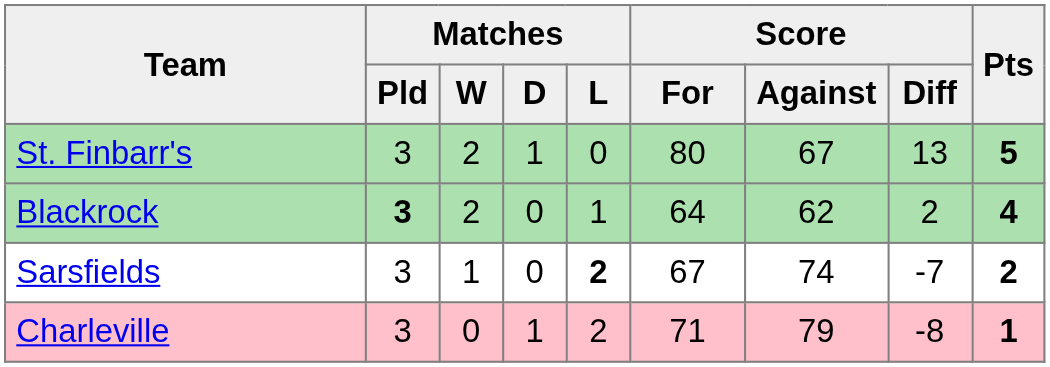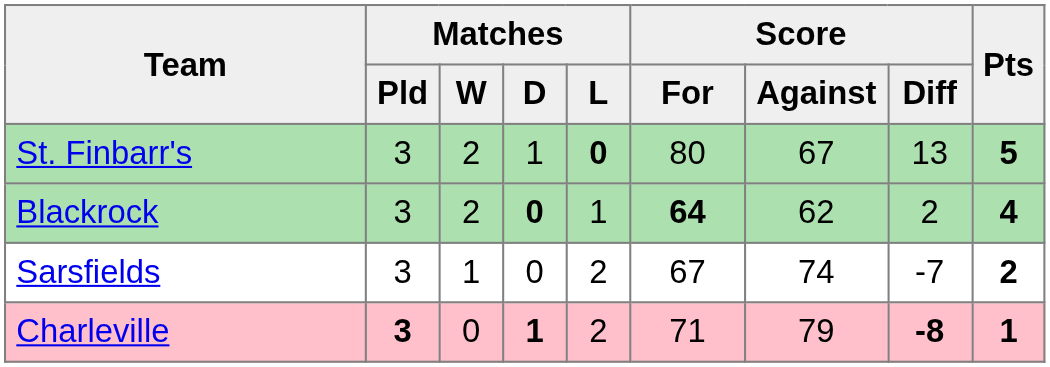(598, 153) normal -> (598, 153) bold
(403, 212) bold -> (403, 212) normal
(535, 212) normal -> (535, 212) bold
(687, 212) normal -> (687, 212) bold
(598, 272) bold -> (598, 272) normal
(403, 331) normal -> (403, 331) bold
(535, 331) normal -> (535, 331) bold
(930, 331) normal -> (930, 331) bold
